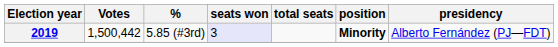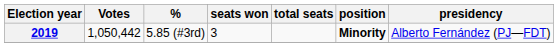(114, 33) 1,500,442 -> (114, 33) 1,050,442
(214, 33) lavender background -> (214, 33) no background
